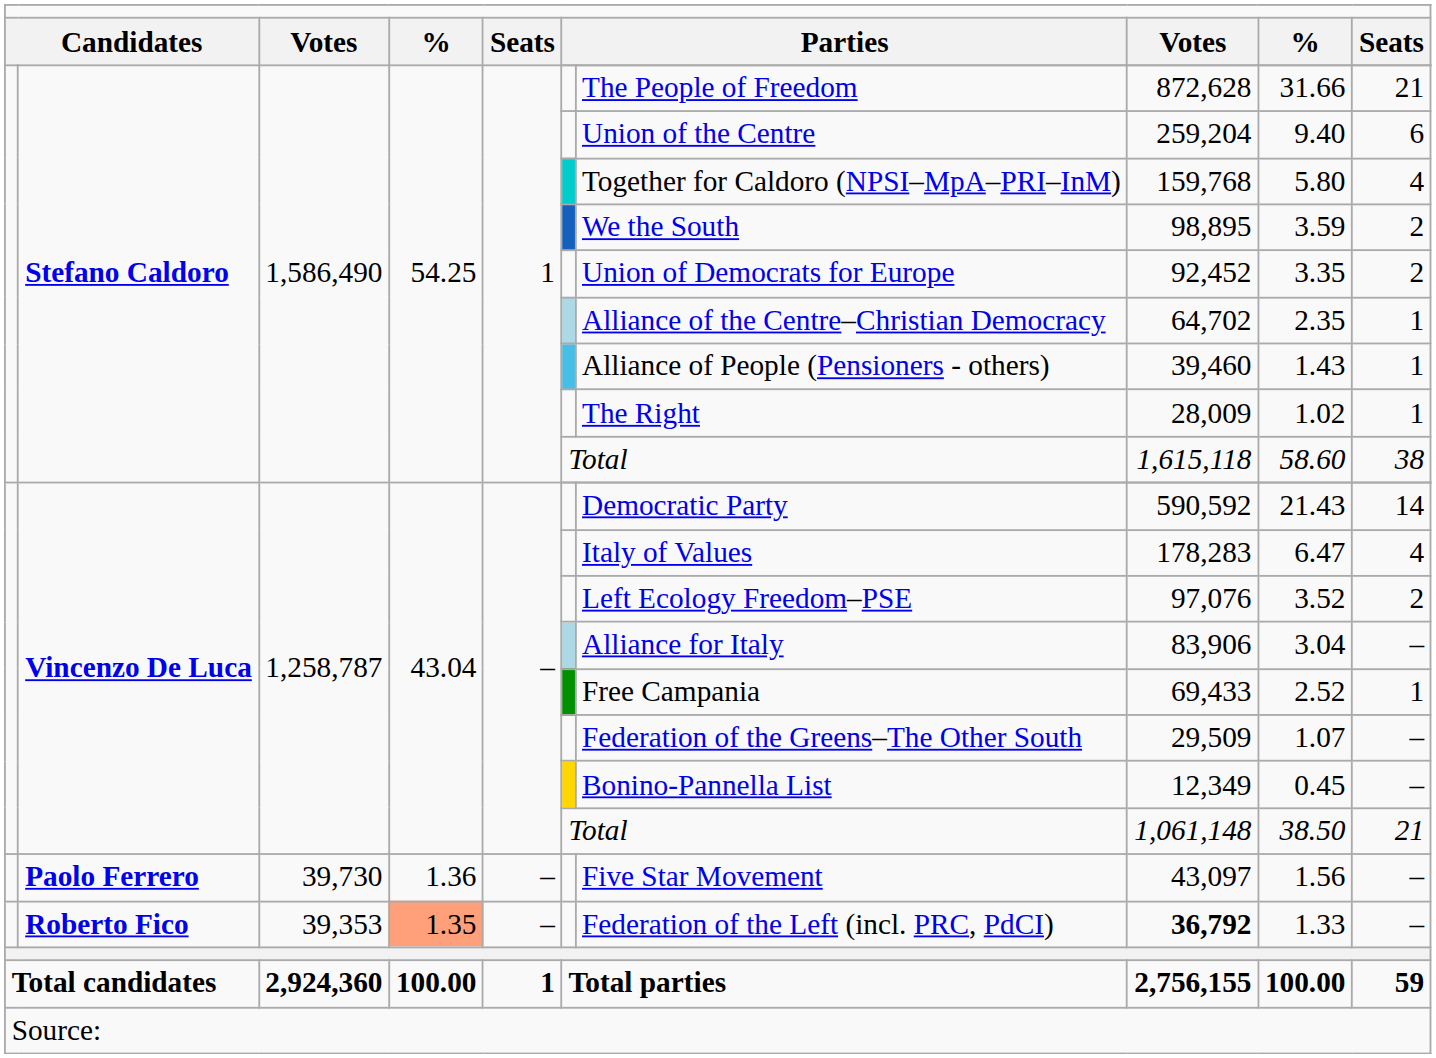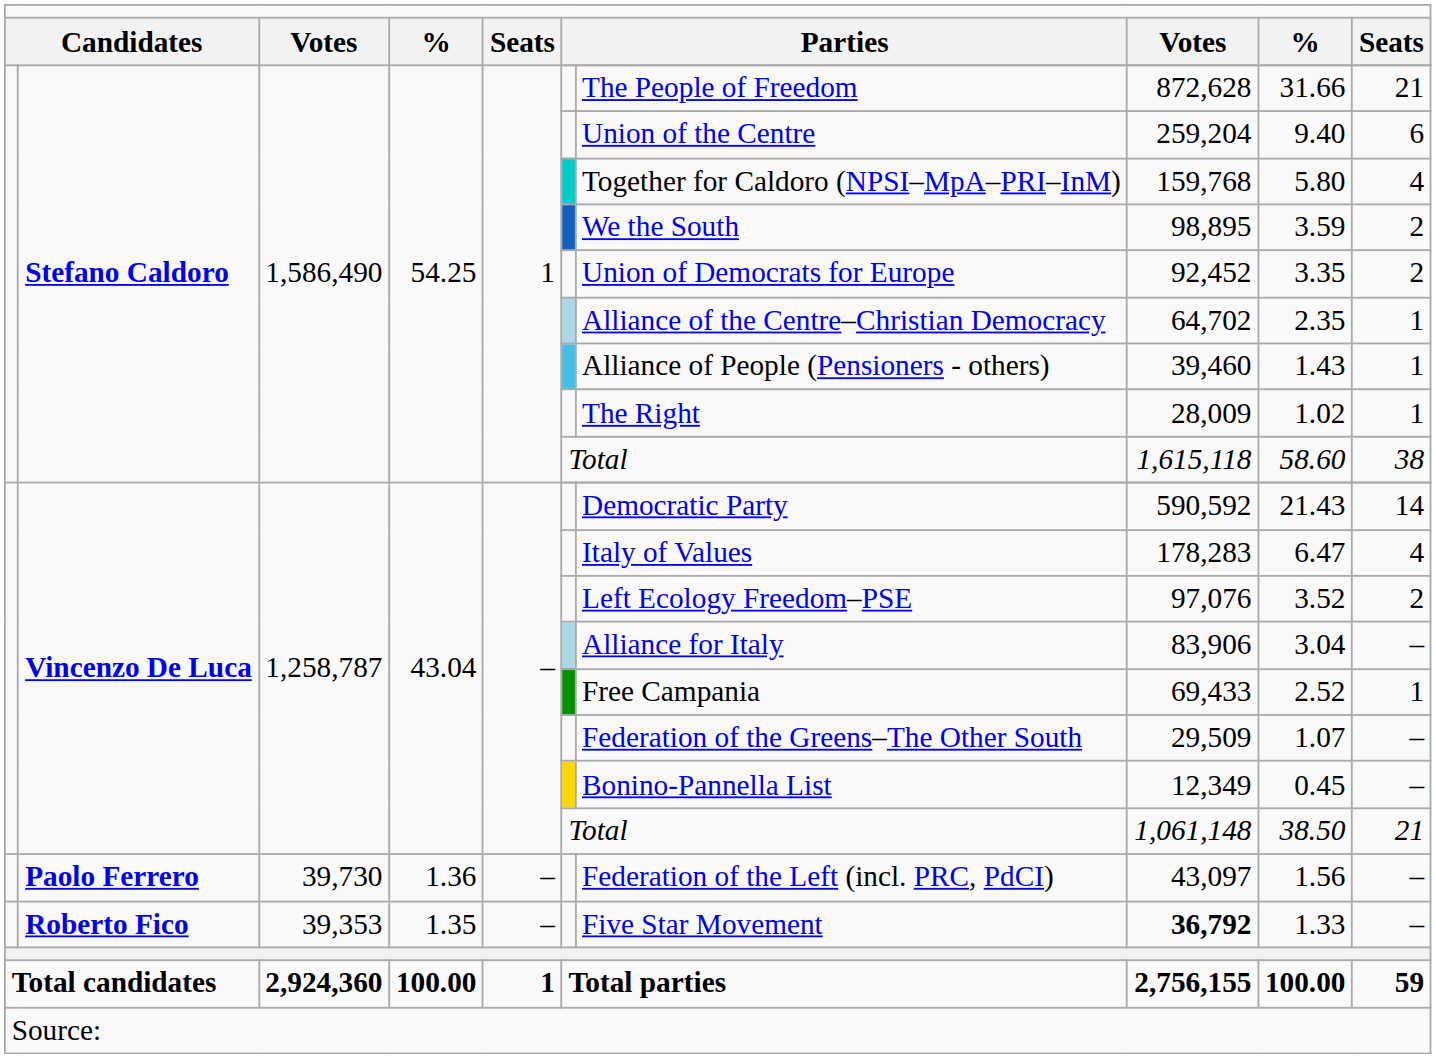(702, 877) Five Star Movement -> (818, 877) Federation of the Left (incl. PRC, PdCI)
(451, 923) lightsalmon background -> (451, 923) no background
(818, 923) Federation of the Left (incl. PRC, PdCI) -> (702, 923) Five Star Movement
